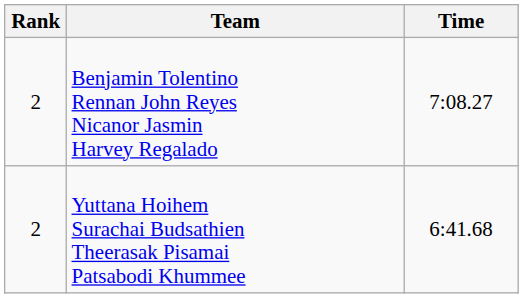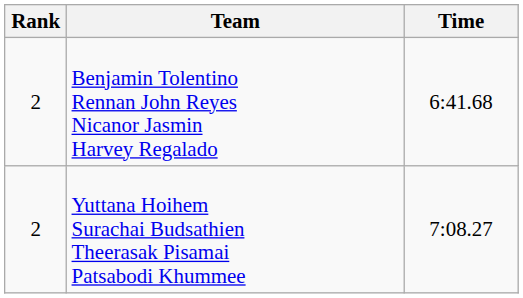(461, 101) 7:08.27 -> (461, 101) 6:41.68
(461, 229) 6:41.68 -> (461, 229) 7:08.27
